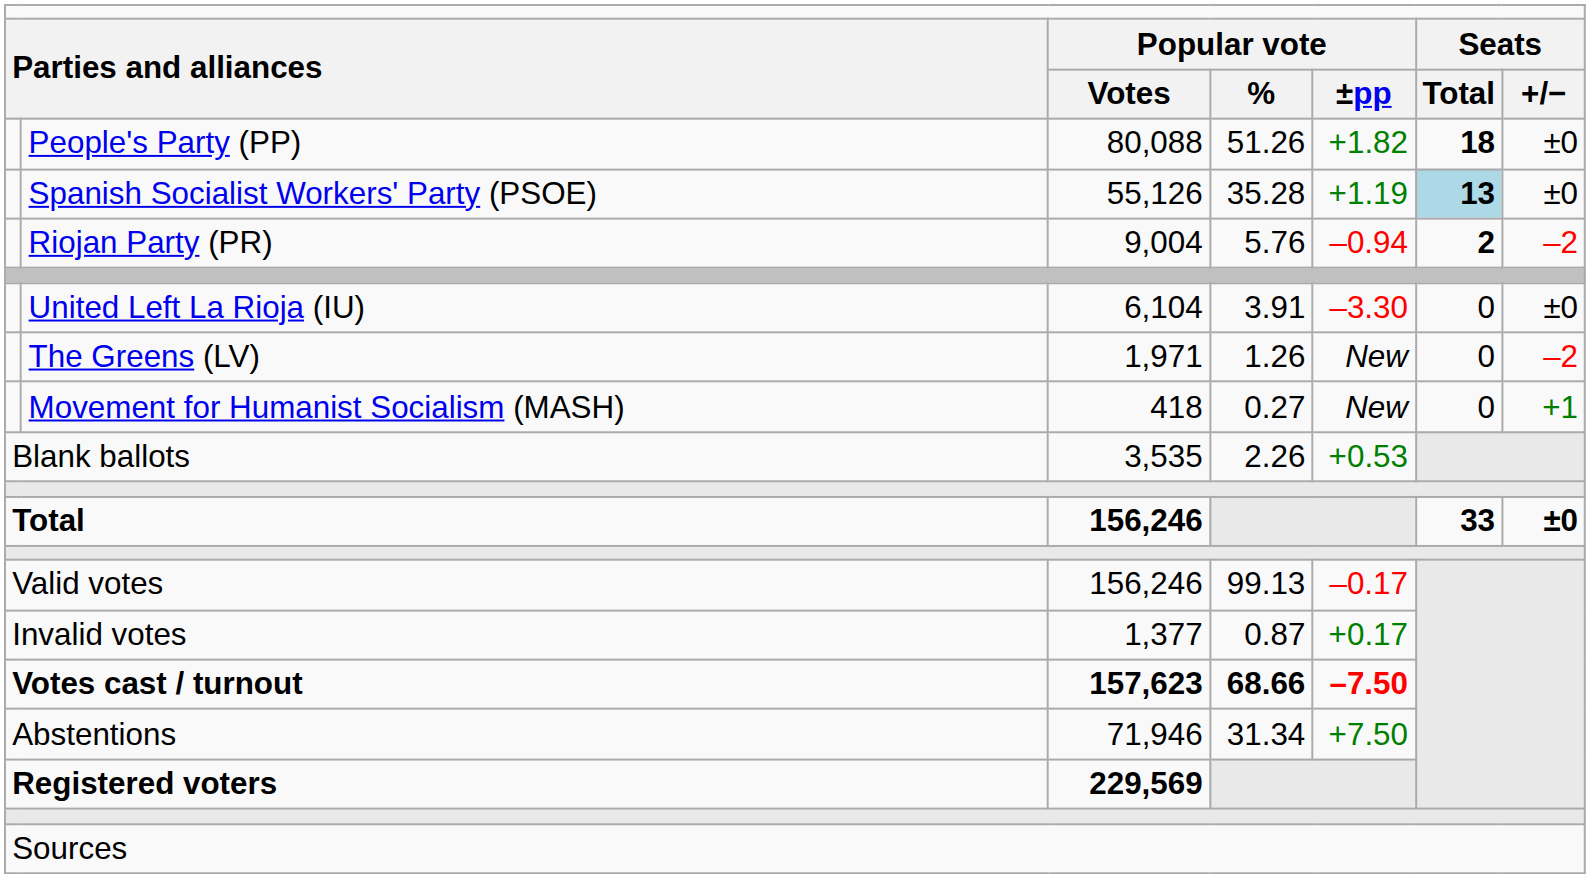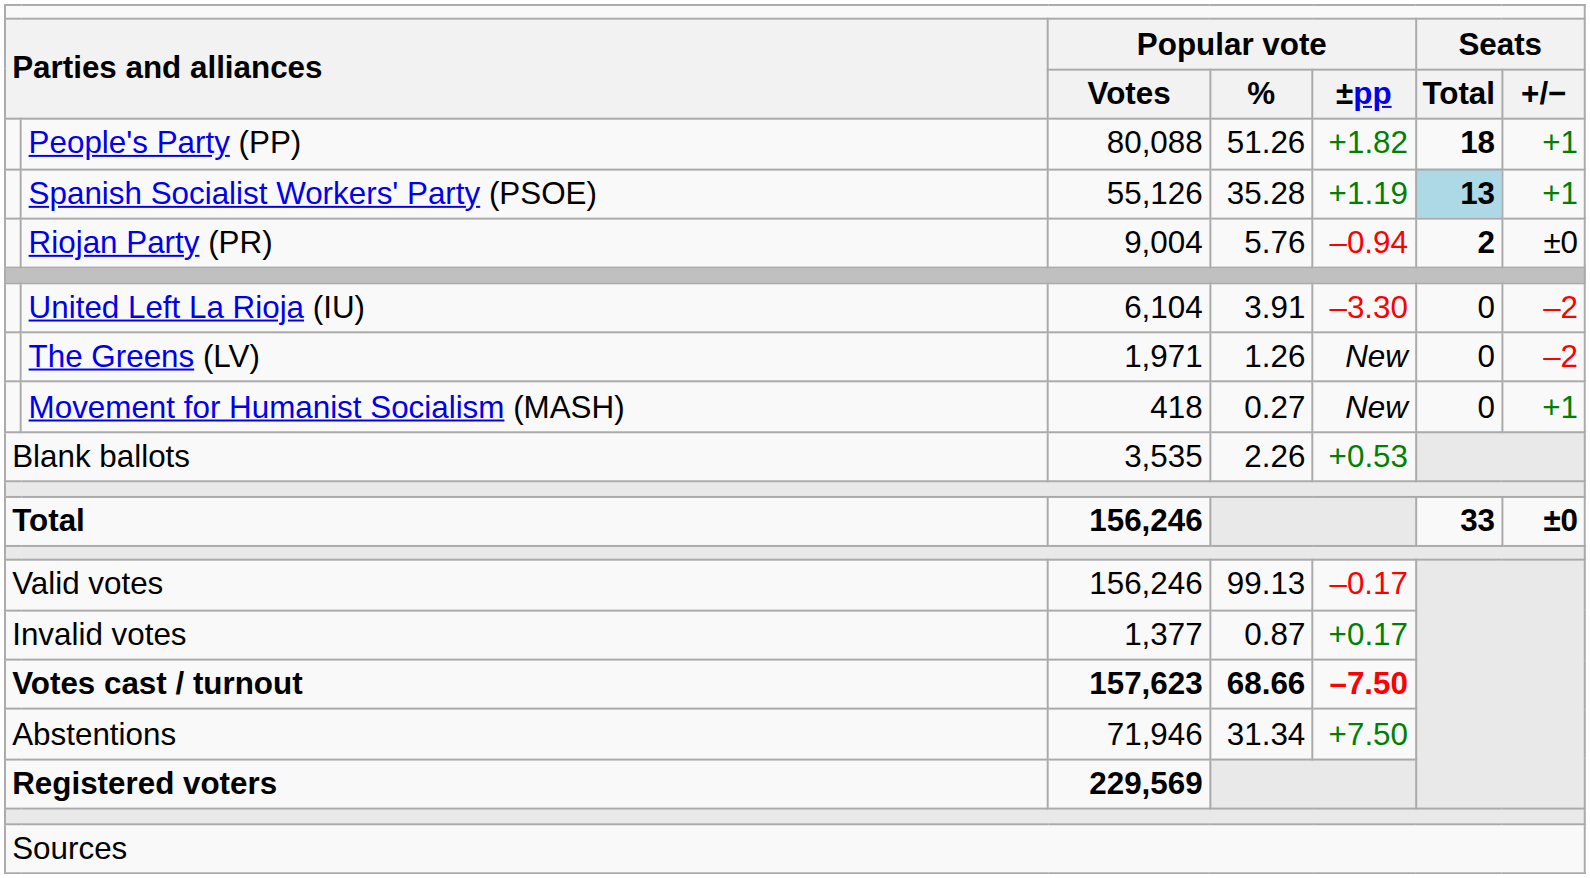(1561, 143) ±0 -> (1560, 143) +1
(1561, 193) ±0 -> (1560, 193) +1
(1561, 242) –2 -> (1561, 242) ±0
(1561, 306) ±0 -> (1561, 306) –2
